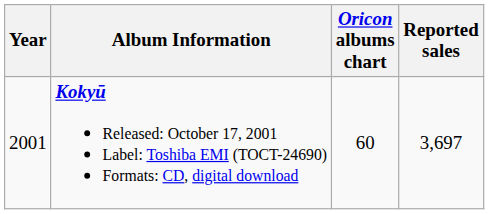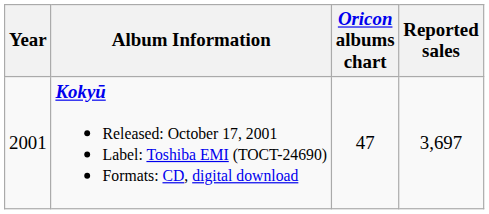(365, 142) 60 -> (365, 142) 47
